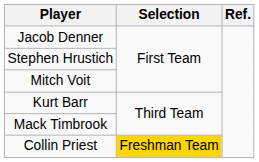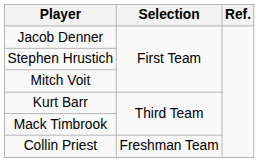(169, 146) gold background -> (169, 146) no background
